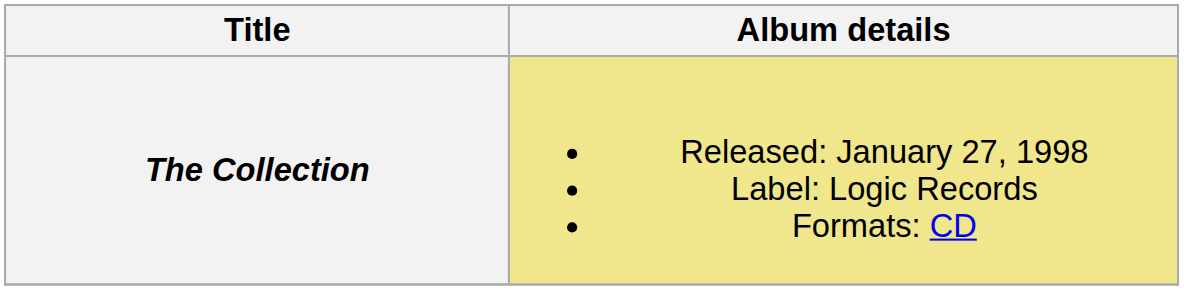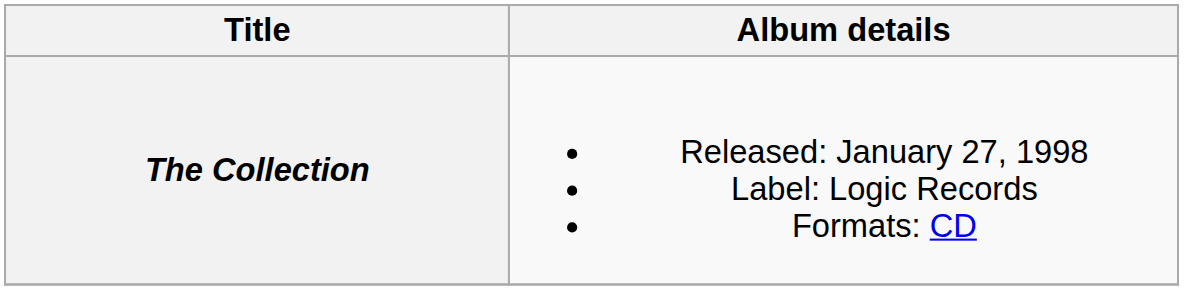(844, 189) khaki background -> (844, 189) no background
